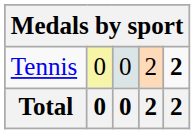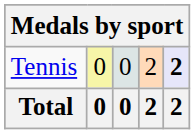(176, 66) no background -> (176, 66) lavender background
